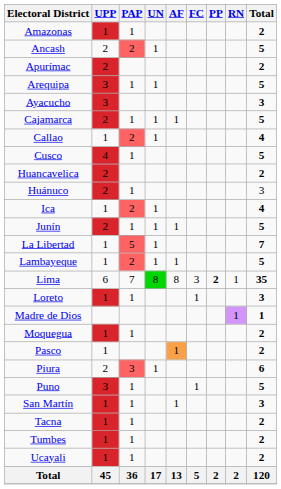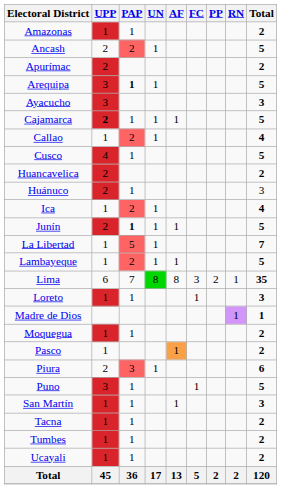(132, 84) normal -> (132, 84) bold
(105, 119) normal -> (105, 119) bold
(132, 226) normal -> (132, 226) bold
(216, 279) bold -> (216, 279) normal
